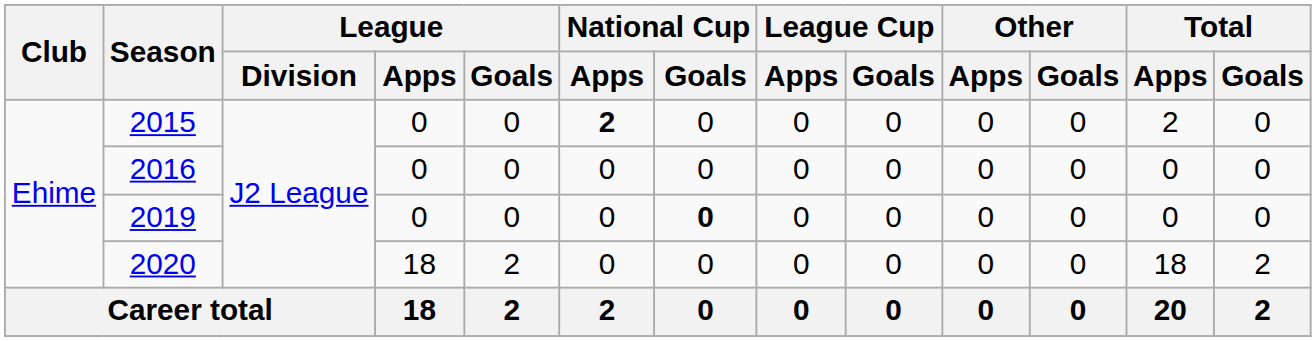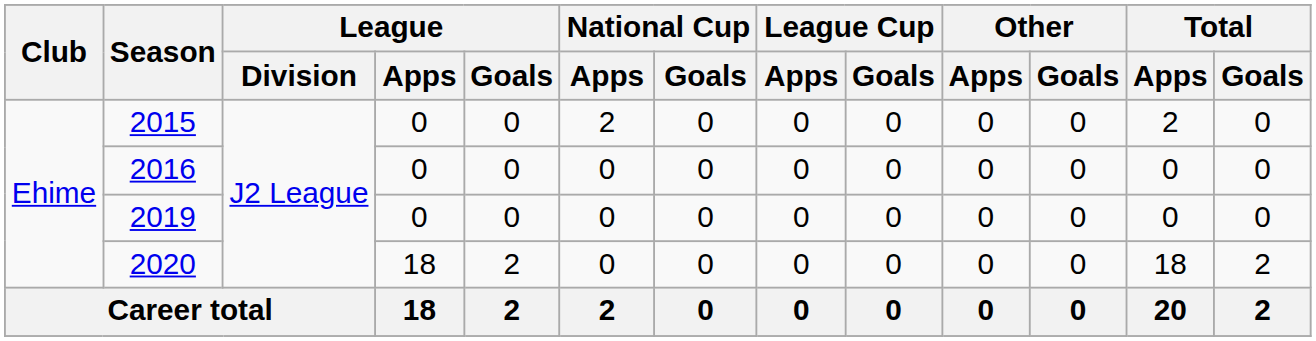(607, 122) bold -> (607, 122) normal
(706, 216) bold -> (706, 216) normal
